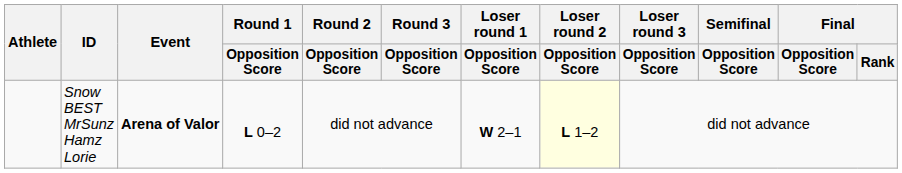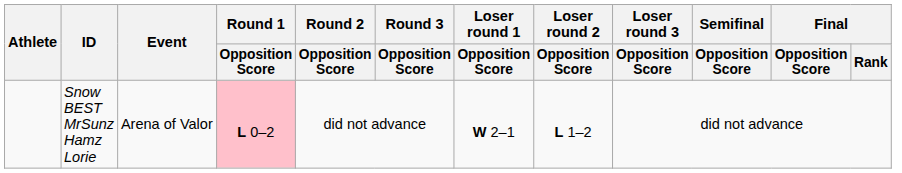(170, 125) bold -> (167, 125) normal
(263, 133) no background -> (256, 133) pink background
(580, 133) lightyellow background -> (573, 133) no background
